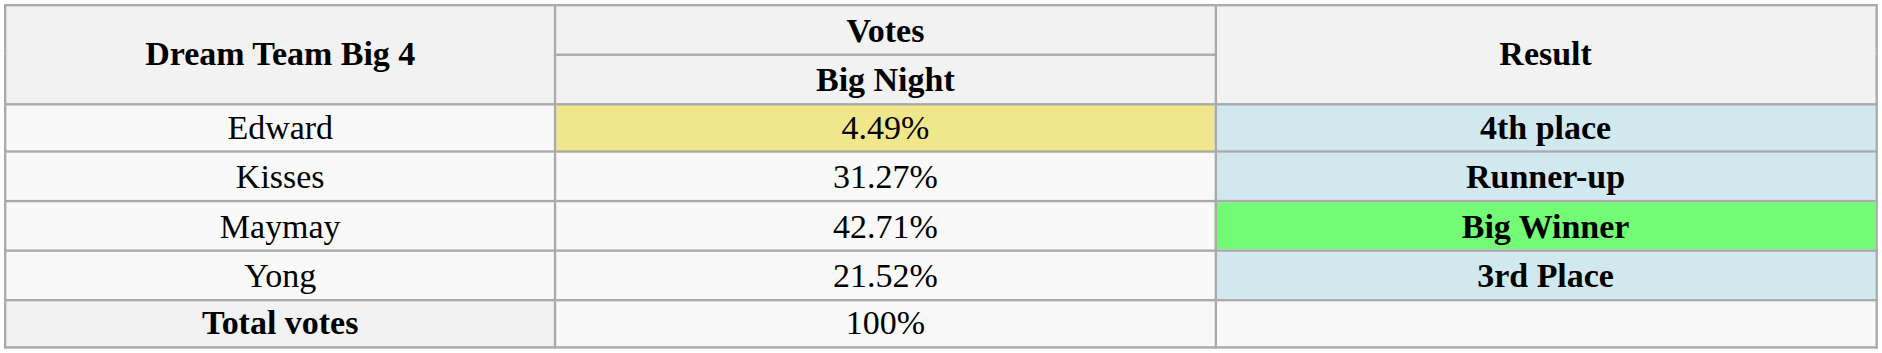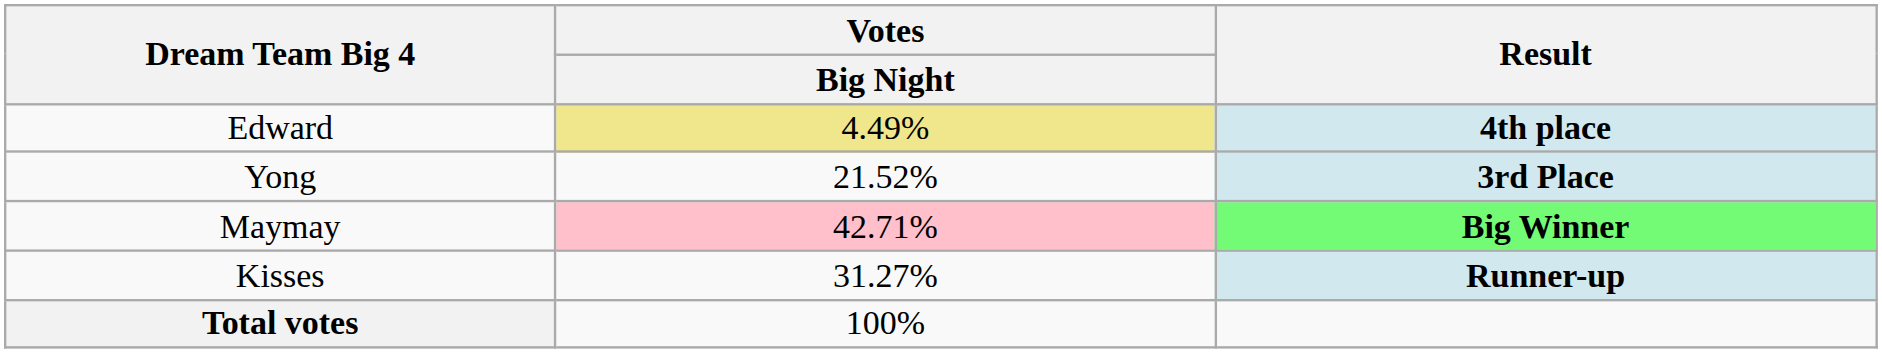rows swapped: (280, 177) <-> (280, 275)
(885, 226) no background -> (885, 226) pink background
